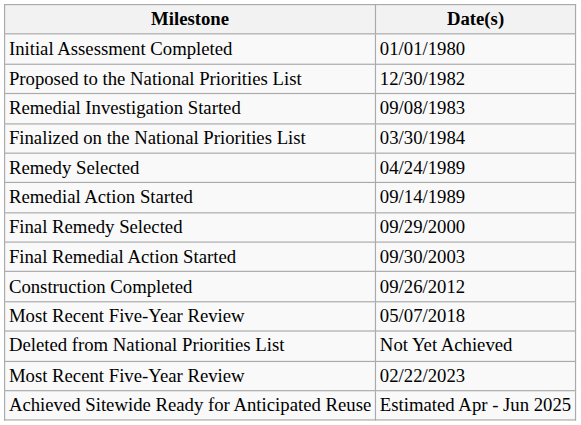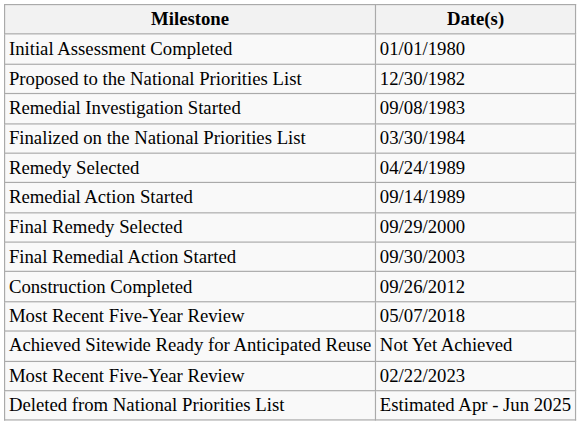(147, 345) Deleted from National Priorities List -> (190, 345) Achieved Sitewide Ready for Anticipated Reuse
(190, 405) Achieved Sitewide Ready for Anticipated Reuse -> (147, 405) Deleted from National Priorities List
